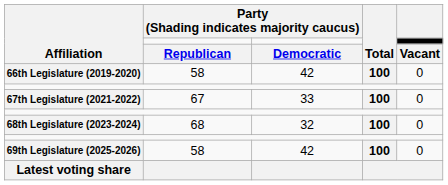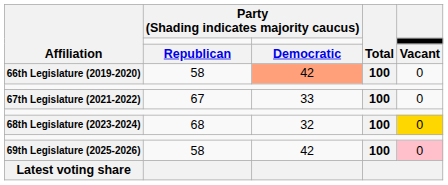(307, 73) no background -> (307, 73) lightsalmon background
(420, 124) no background -> (420, 124) gold background
(420, 150) no background -> (420, 150) pink background
